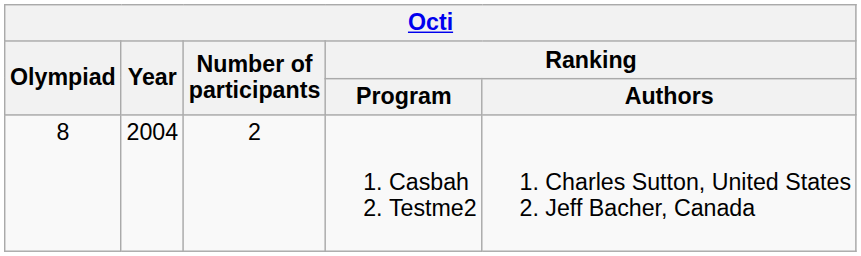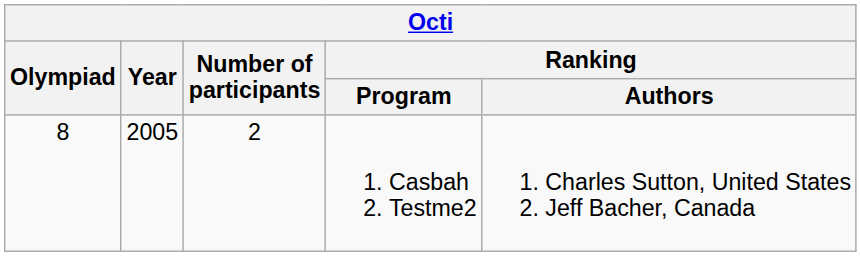(152, 133) 2004 -> (152, 133) 2005
